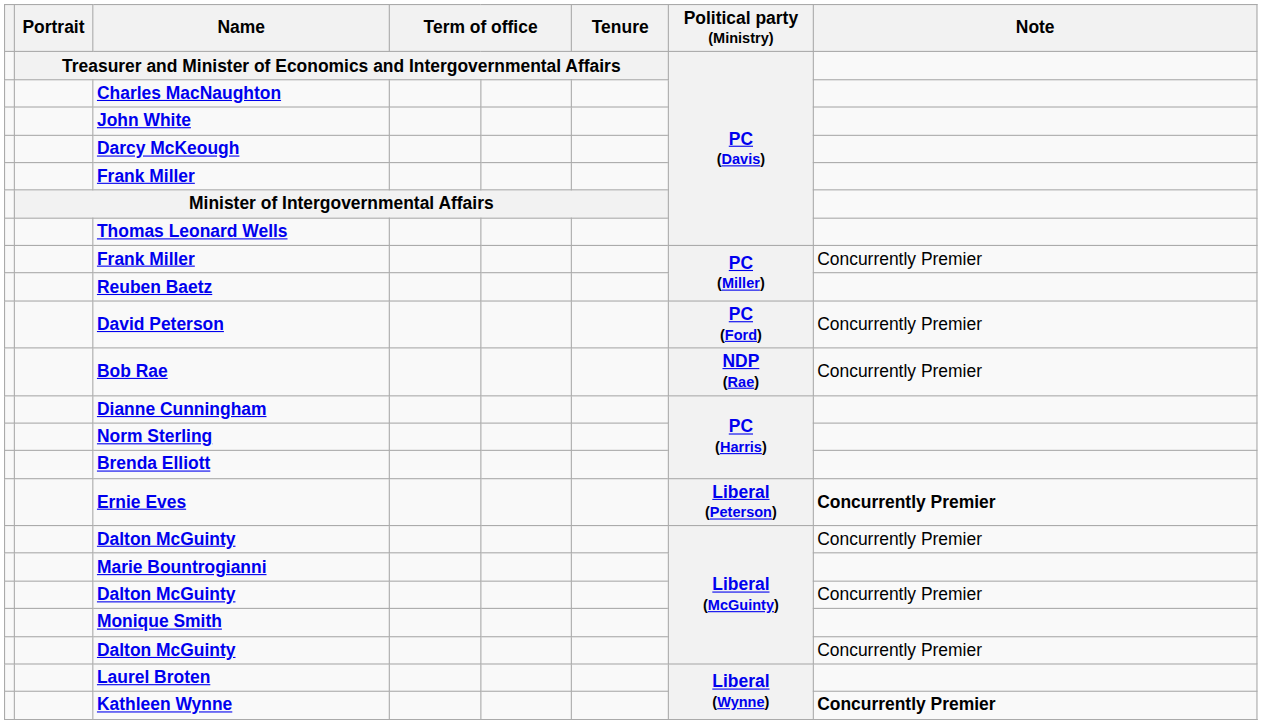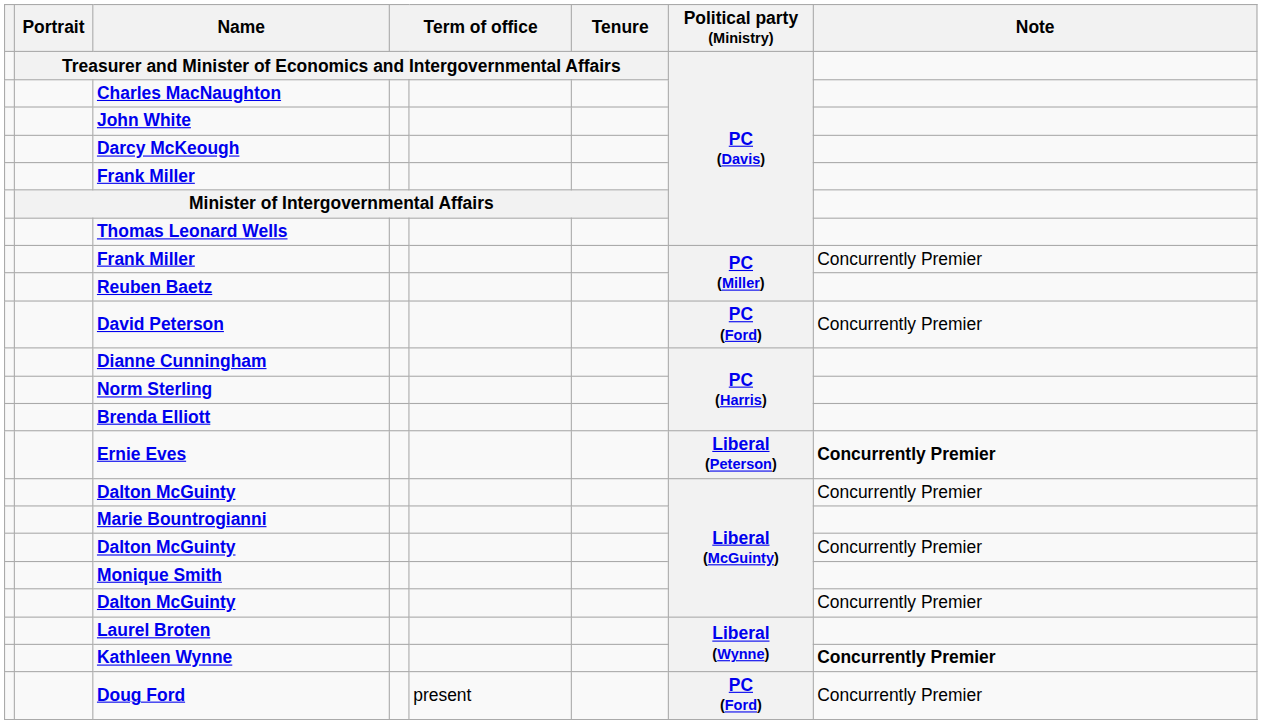- row: (53, 372)
+ row: (53, 696)
